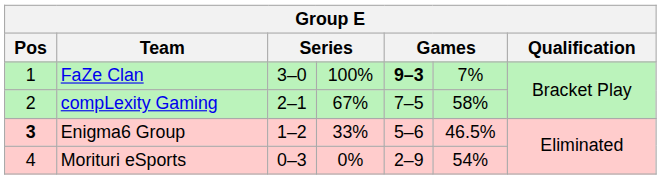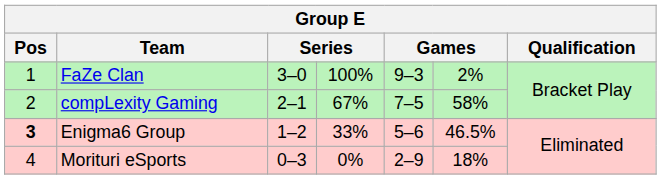(409, 75) bold -> (409, 75) normal
(470, 75) 7% -> (470, 75) 2%
(470, 160) 54% -> (470, 160) 18%
